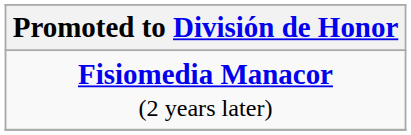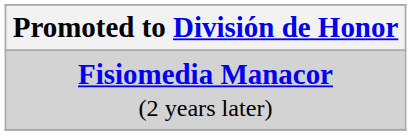(205, 89) no background -> (205, 89) lightgrey background
